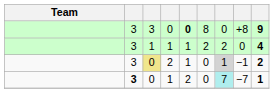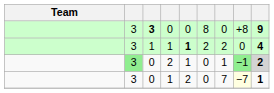(152, 29) normal -> (152, 29) bold
(188, 29) bold -> (188, 29) normal
(188, 46) normal -> (188, 46) bold
(134, 63) no background -> (134, 63) lightgreen background
(152, 63) khaki background -> (152, 63) no background
(224, 63) lightgrey background -> (224, 63) no background
(242, 63) no background -> (242, 63) lightgreen background
(260, 63) no background -> (260, 63) lightgrey background
(134, 79) bold -> (134, 79) normal
(224, 79) paleturquoise background -> (224, 79) no background
(242, 79) no background -> (242, 79) lightyellow background
